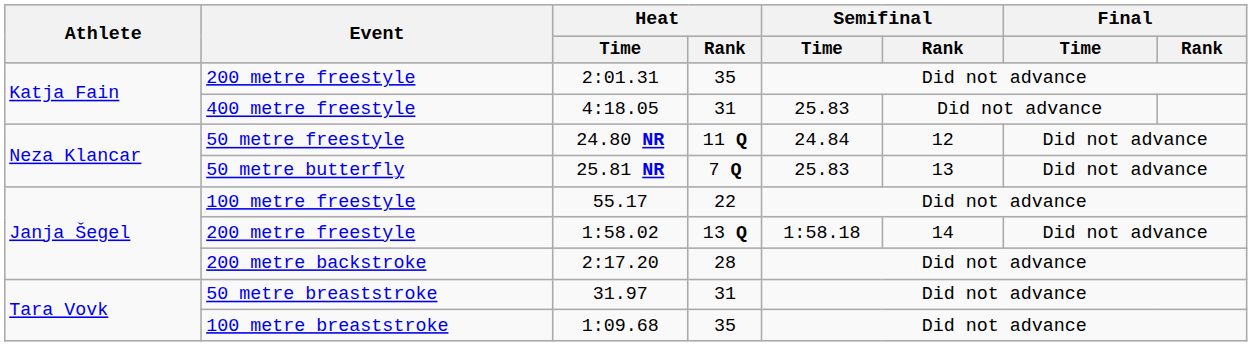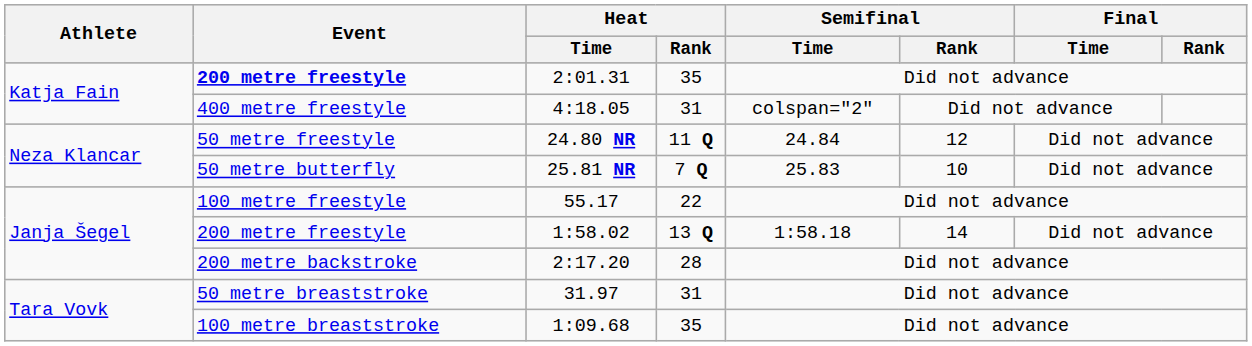(311, 78) normal -> (302, 78) bold
(822, 109) 25.83 -> (813, 109) colspan="2"
(943, 171) 13 -> (957, 171) 10
